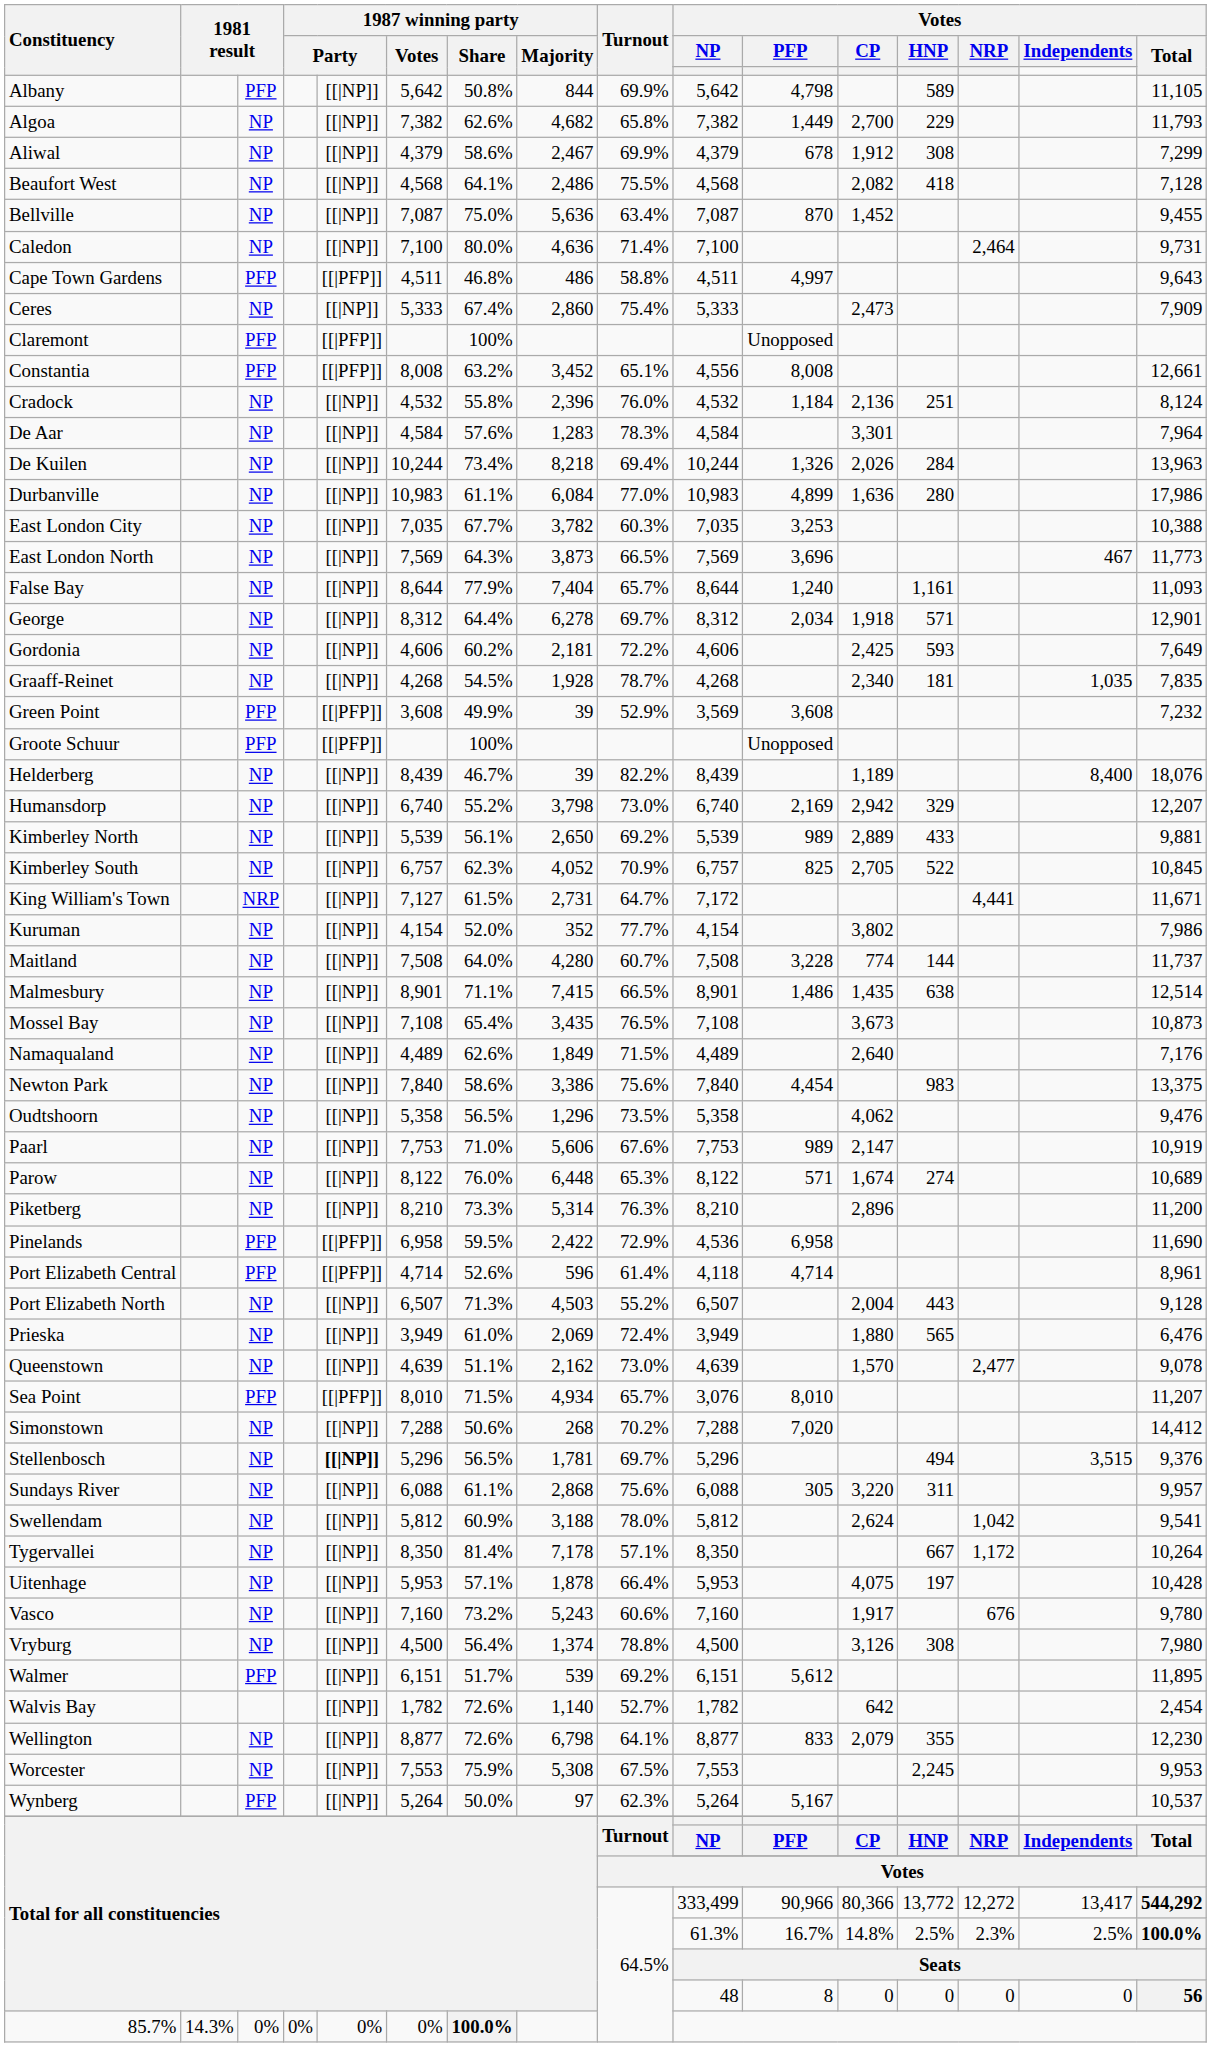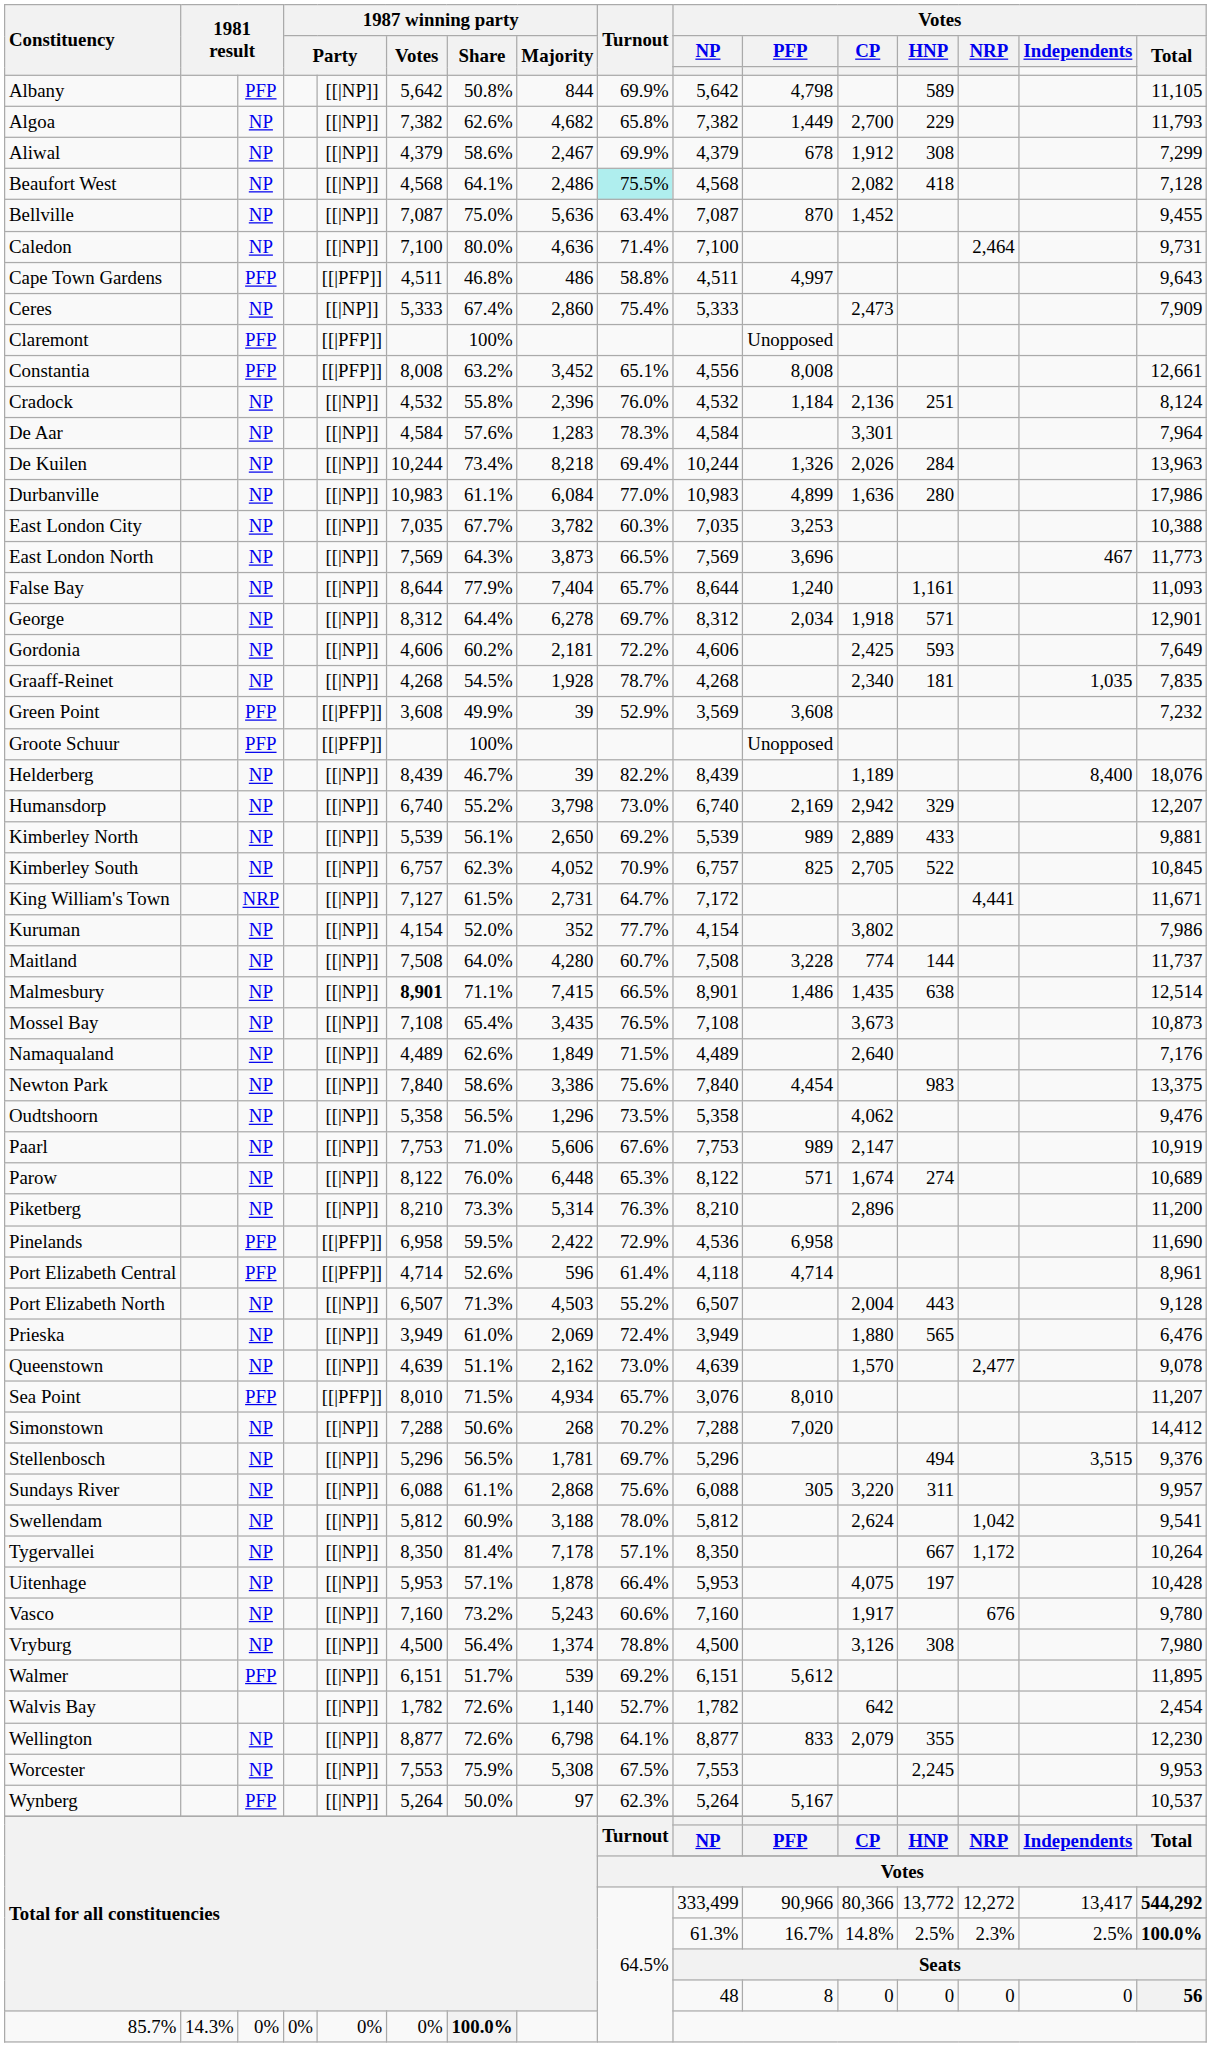(644, 184) no background -> (644, 184) paleturquoise background
(421, 992) normal -> (421, 992) bold
(352, 1458) bold -> (352, 1458) normal
